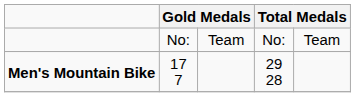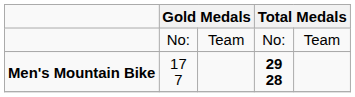(274, 72) normal -> (274, 72) bold
